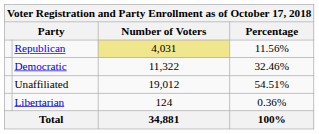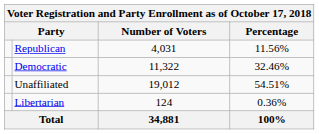(164, 48) khaki background -> (164, 48) no background
